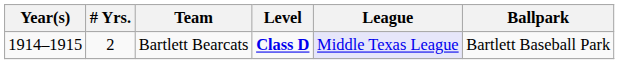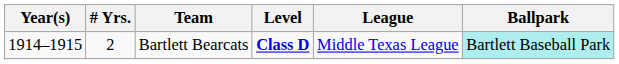(388, 45) lavender background -> (388, 45) no background
(538, 45) no background -> (538, 45) paleturquoise background
